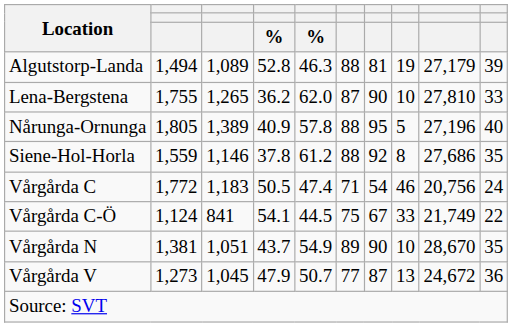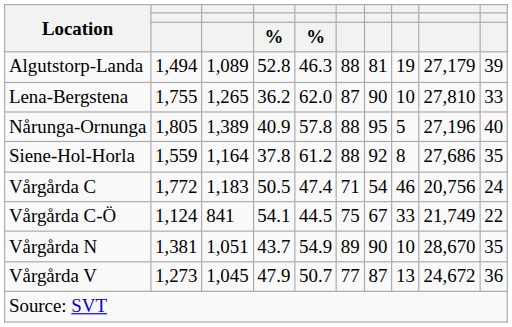(227, 156) 1,146 -> (227, 156) 1,164
